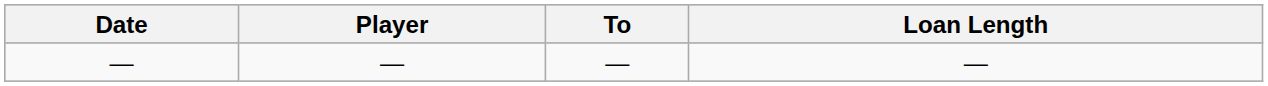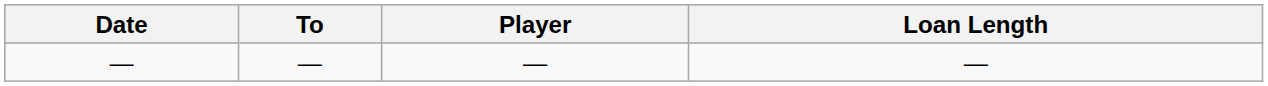columns swapped: (392, 24) <-> (617, 24)
